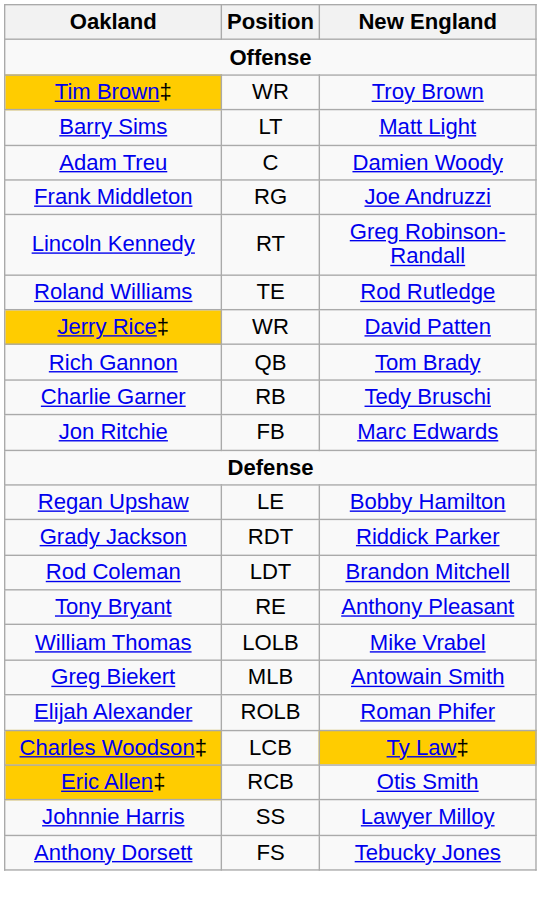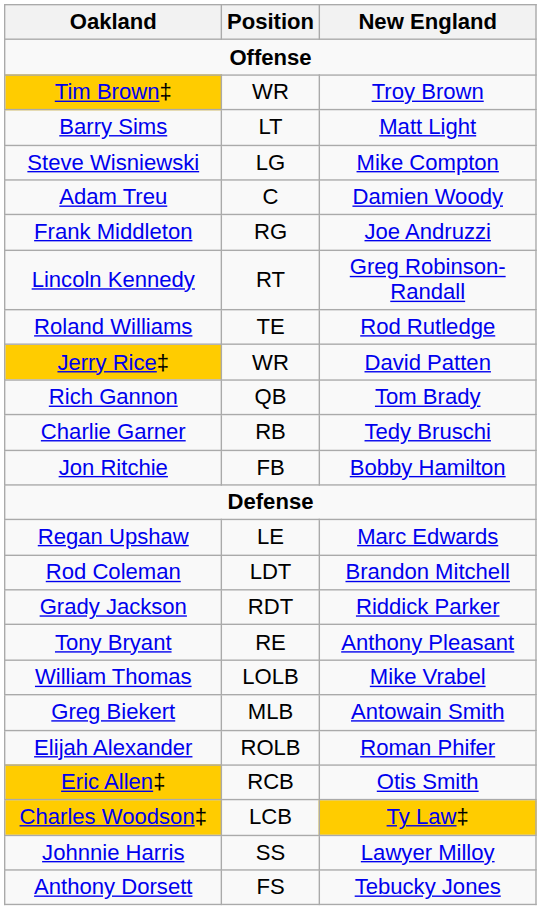+ row: (113, 162)
(428, 432) Marc Edwards -> (428, 467) Bobby Hamilton
(428, 502) Bobby Hamilton -> (428, 537) Marc Edwards
rows swapped: (113, 572) <-> (113, 537)
rows swapped: (113, 747) <-> (113, 782)
